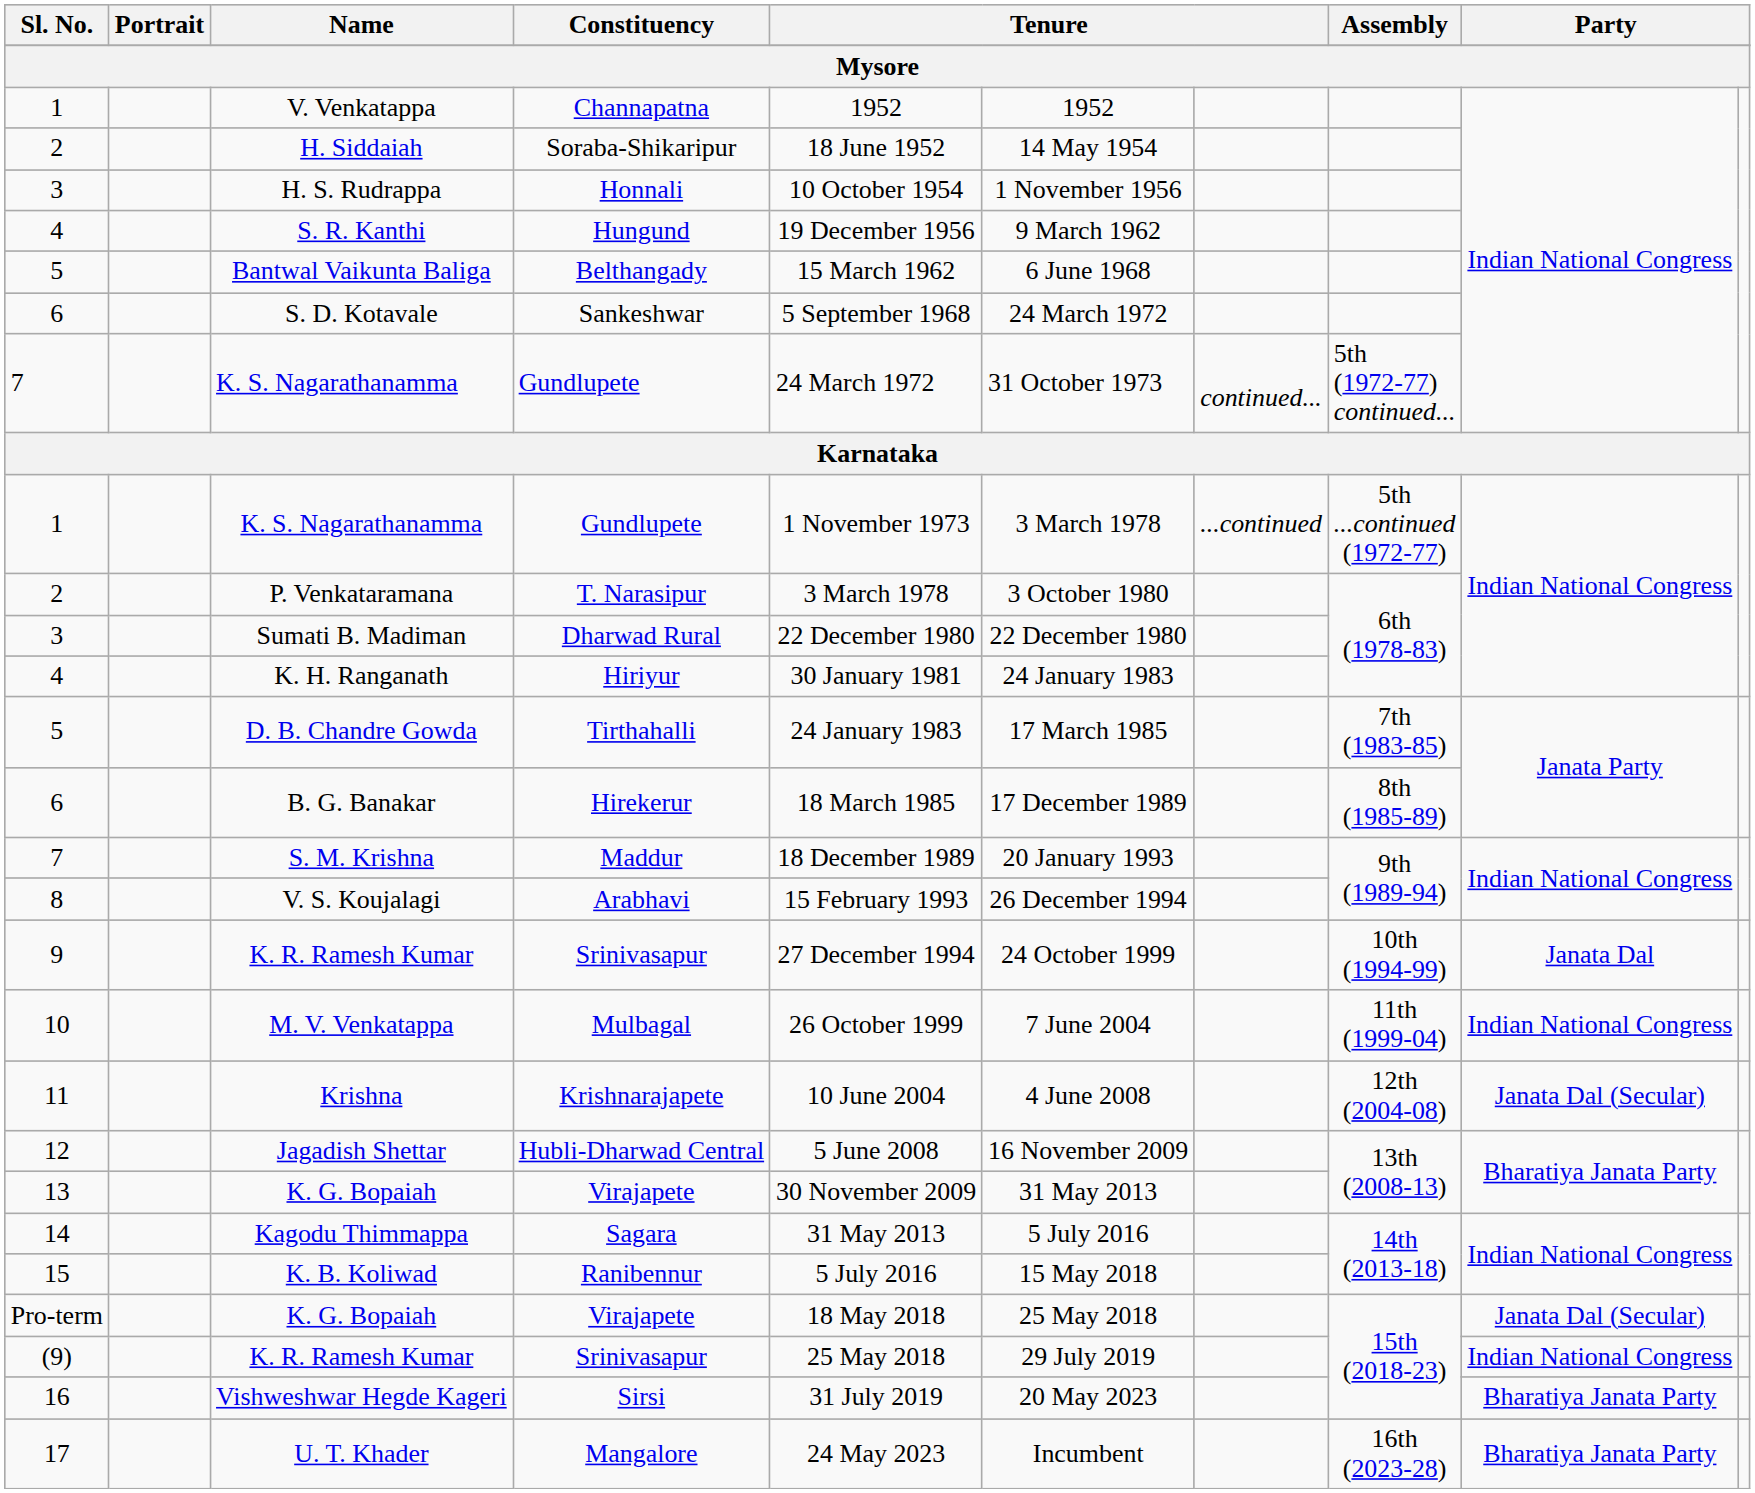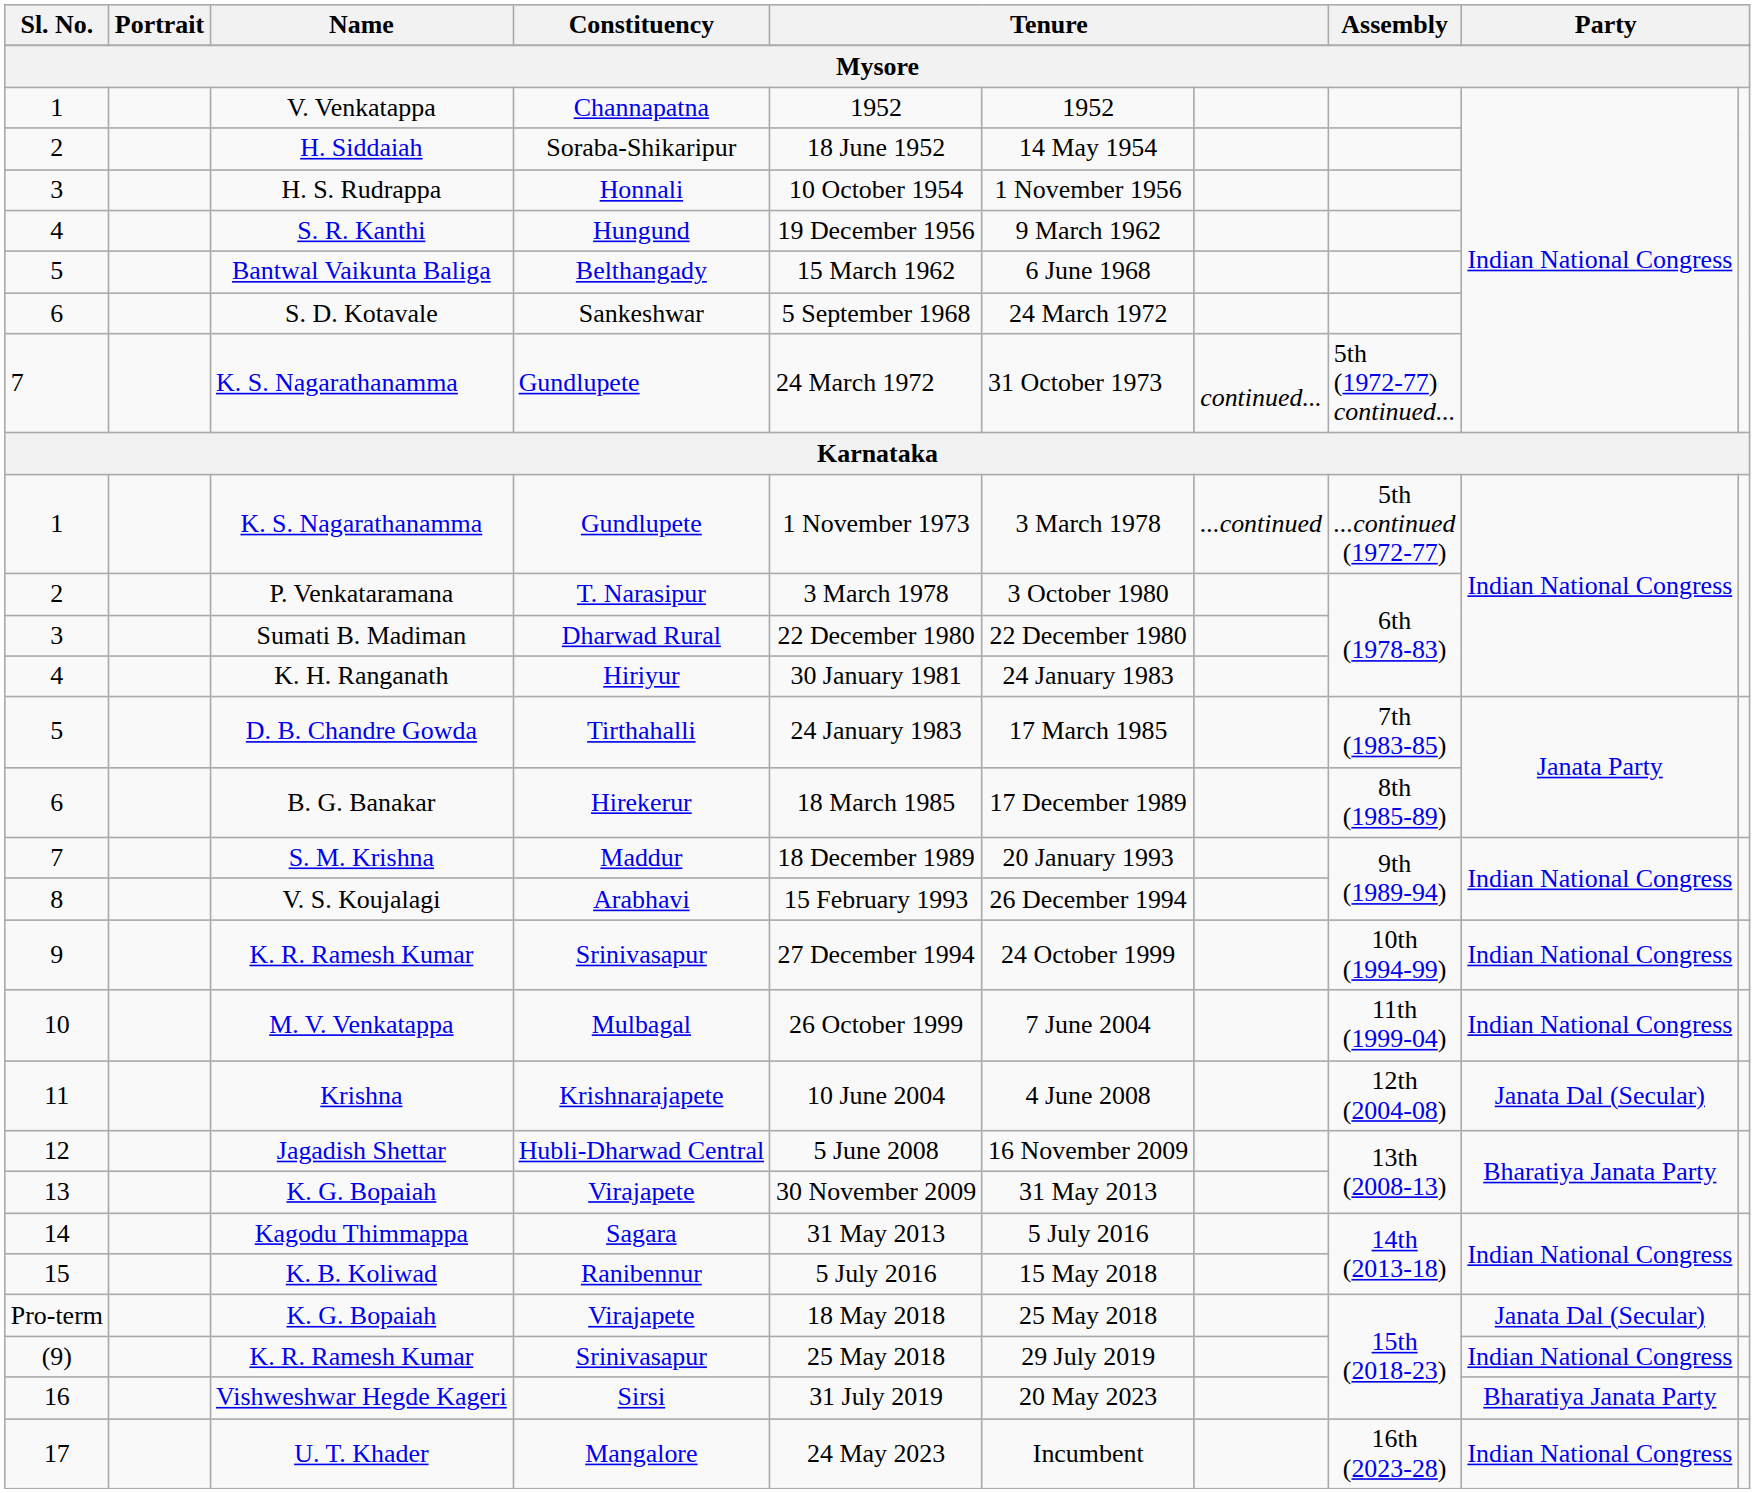(1600, 954) Janata Dal -> (1600, 954) Indian National Congress
(1600, 1453) Bharatiya Janata Party -> (1600, 1453) Indian National Congress
